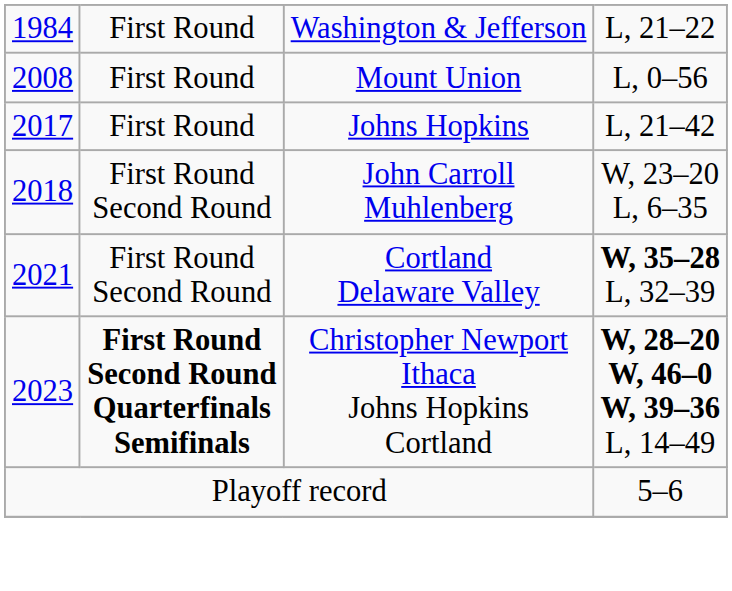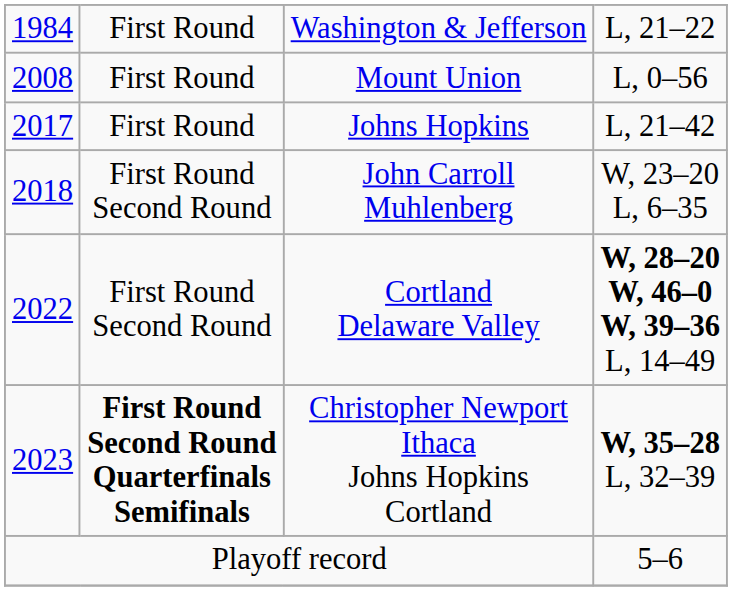(43, 274) 2021 -> (43, 308) 2022
(660, 274) W, 35–28 L, 32–39 -> (660, 308) W, 28–20 W, 46–0 W, 39–36 L, 14–49
(660, 391) W, 28–20 W, 46–0 W, 39–36 L, 14–49 -> (660, 460) W, 35–28 L, 32–39
